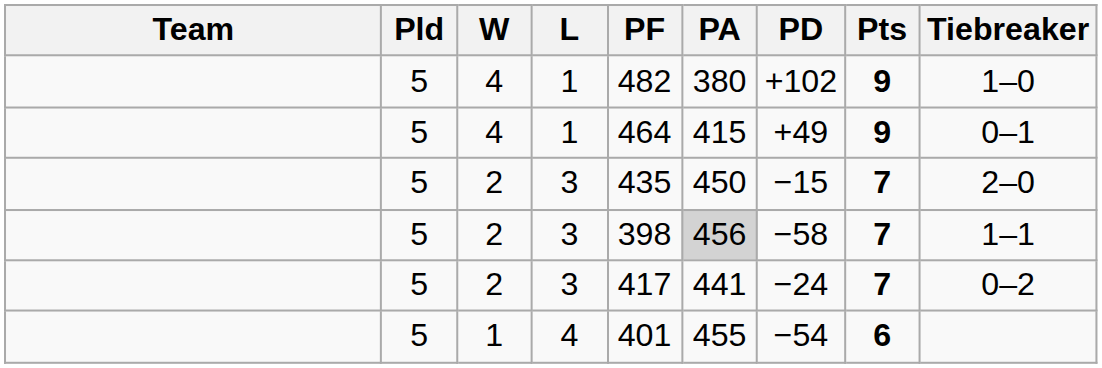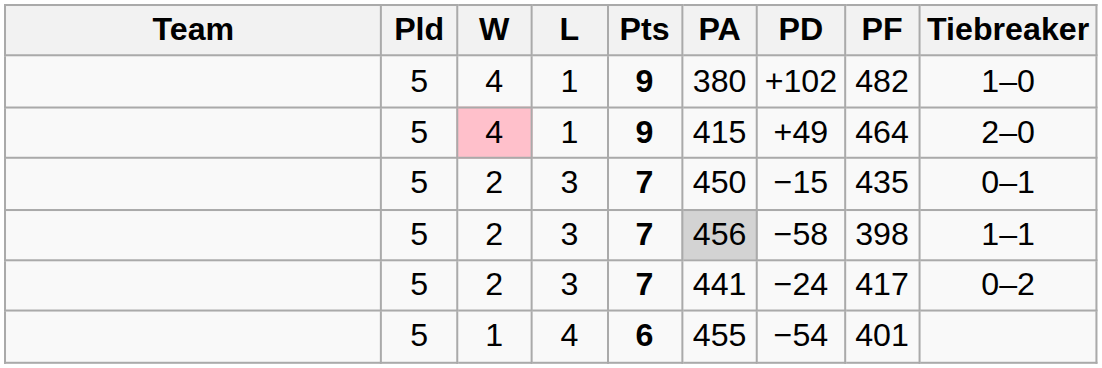columns swapped: (645, 30) <-> (882, 30)
(494, 132) no background -> (494, 132) pink background
(1008, 132) 0–1 -> (1008, 132) 2–0
(1008, 183) 2–0 -> (1008, 183) 0–1
